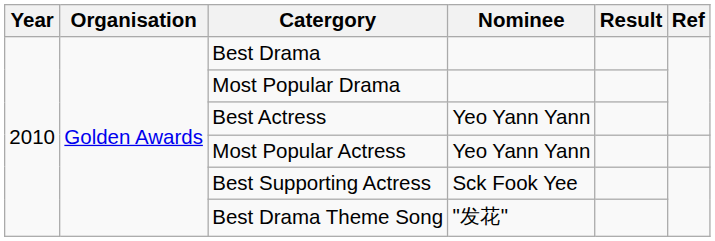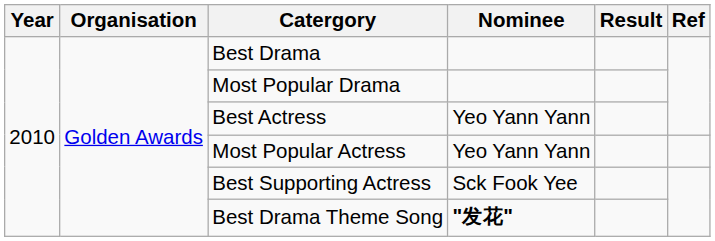(480, 216) normal -> (483, 216) bold
